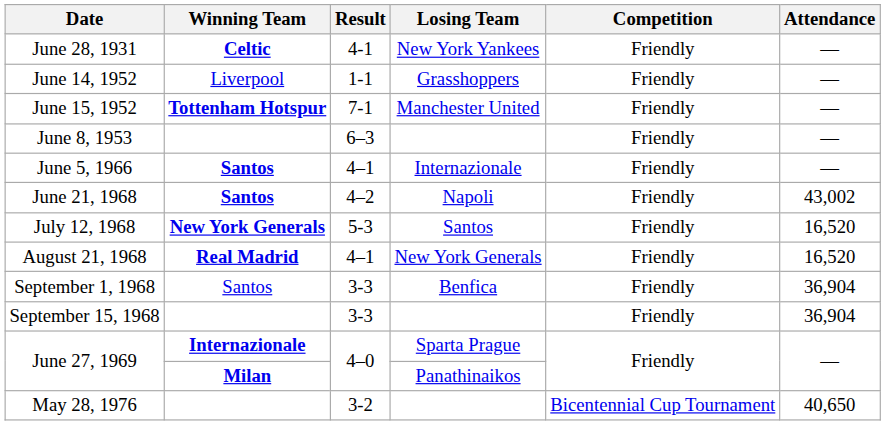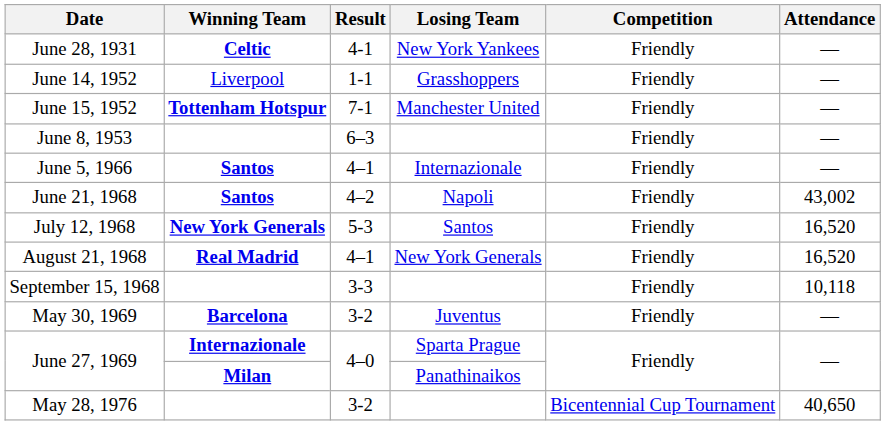- row: (85, 286)
(830, 316) 36,904 -> (830, 286) 10,118
+ row: (85, 316)
